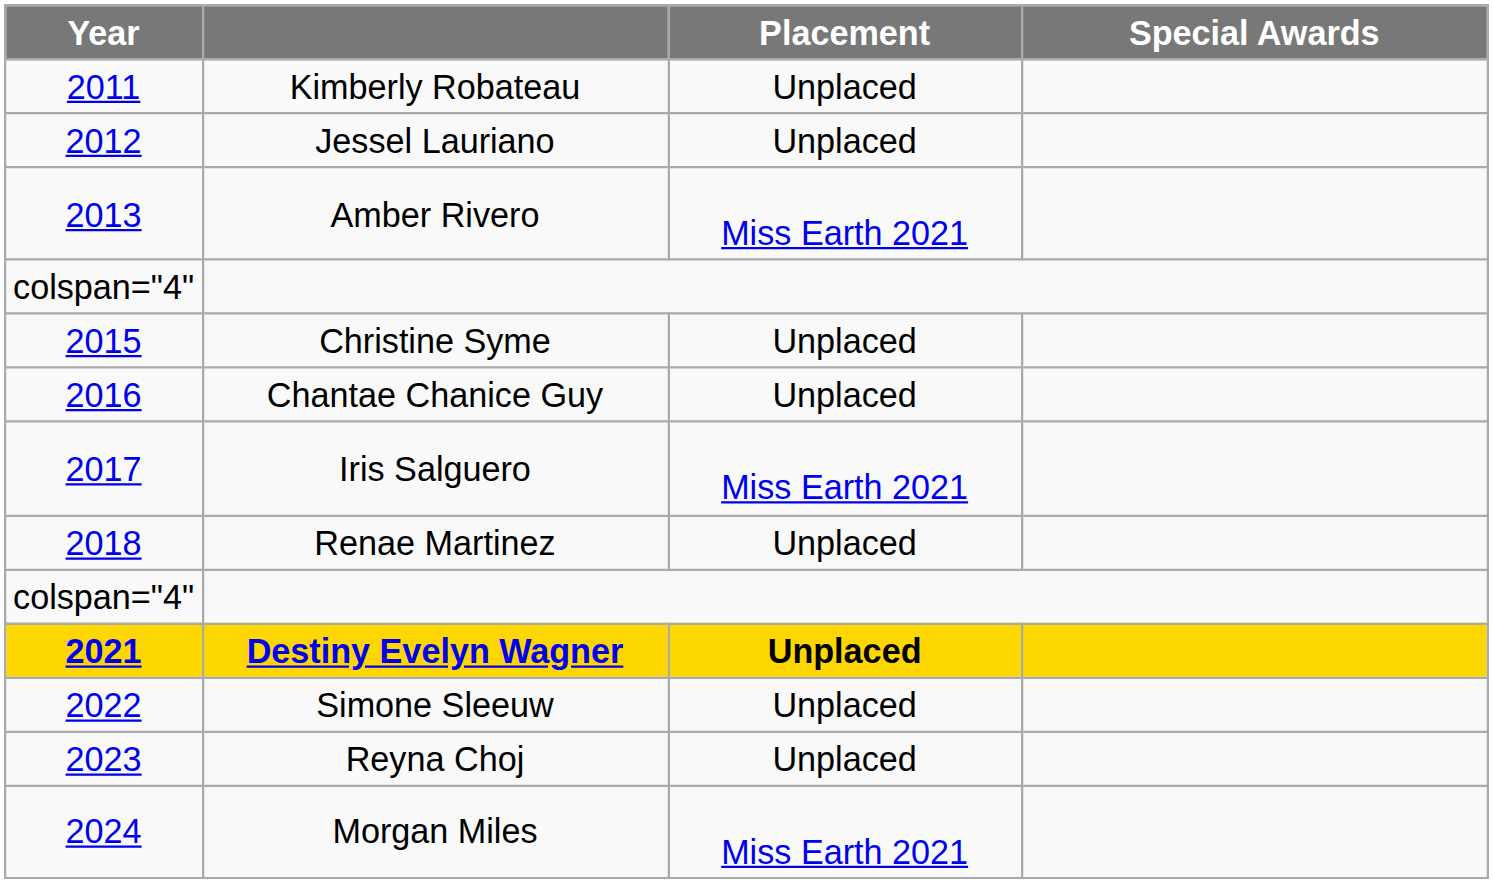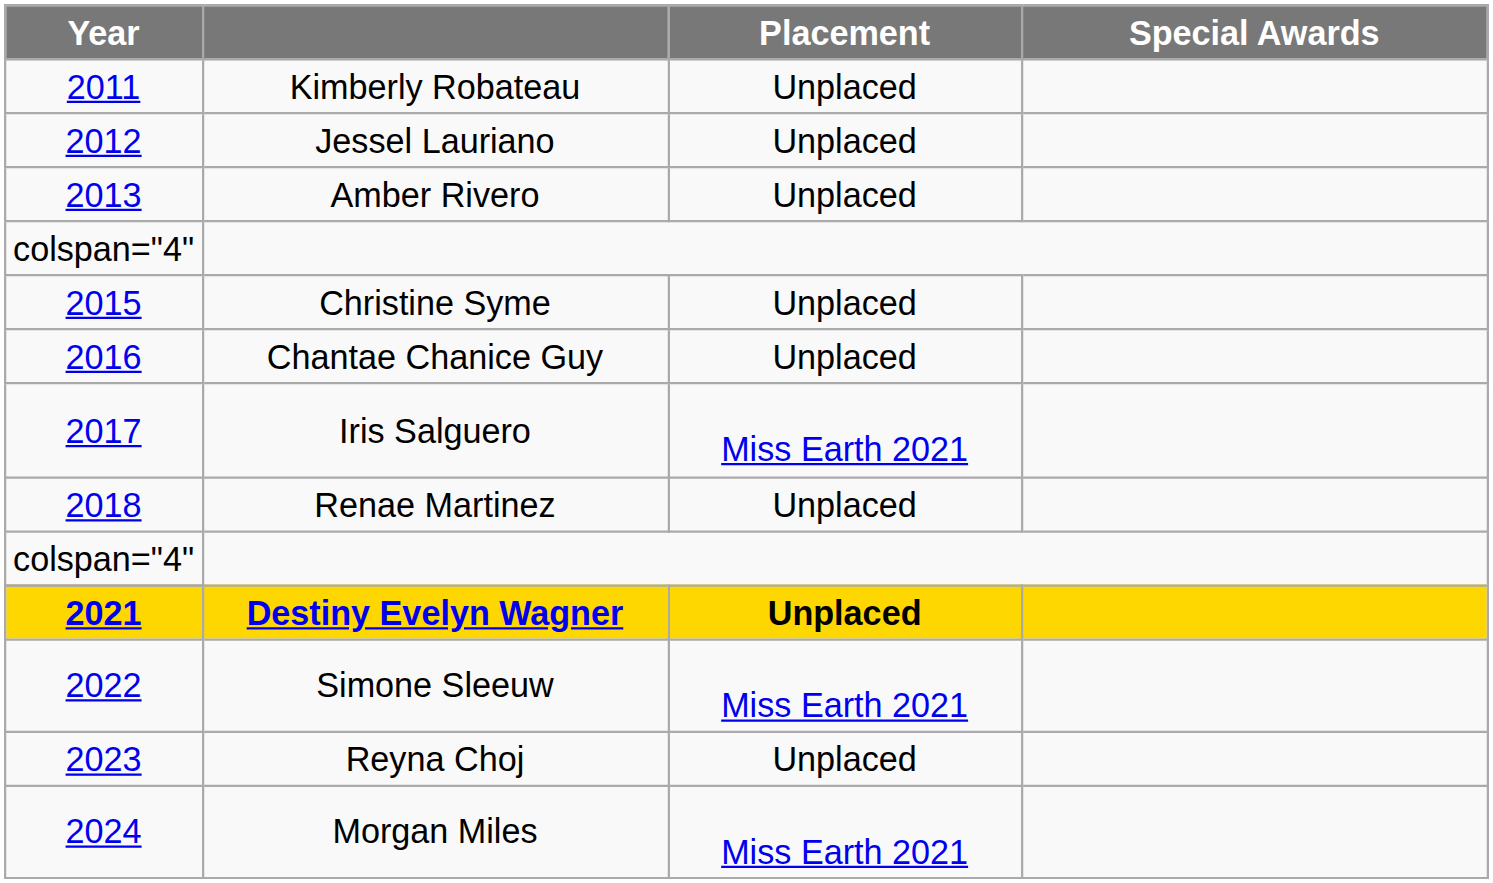(845, 233) Miss Earth 2021 -> (845, 195) Unplaced
(845, 704) Unplaced -> (845, 704) Miss Earth 2021
